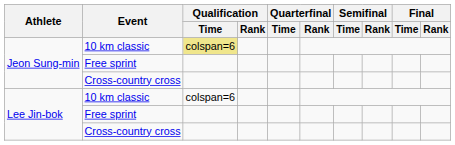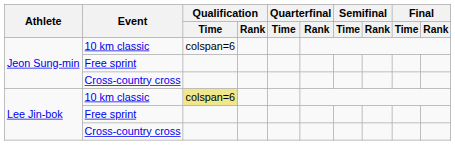(210, 46) khaki background -> (210, 46) no background
(210, 98) no background -> (210, 98) khaki background
